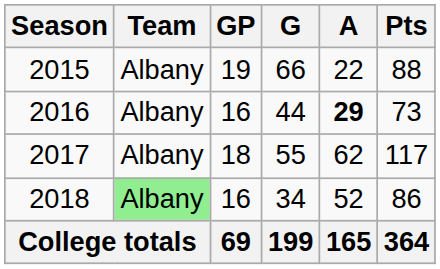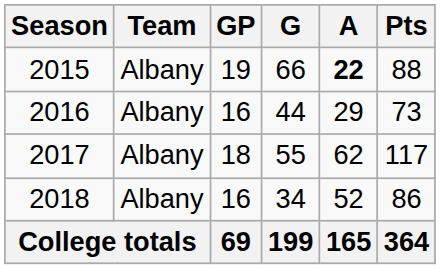(349, 69) normal -> (349, 69) bold
(349, 112) bold -> (349, 112) normal
(162, 198) lightgreen background -> (162, 198) no background
